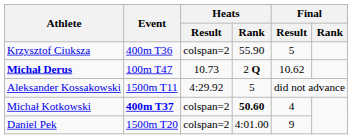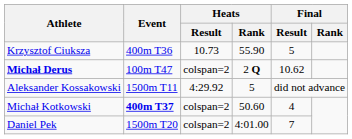(206, 51) colspan=2 -> (206, 51) 10.73
(206, 69) 10.73 -> (206, 69) colspan=2
(252, 106) bold -> (252, 106) normal
(292, 125) 9 -> (292, 125) 7
